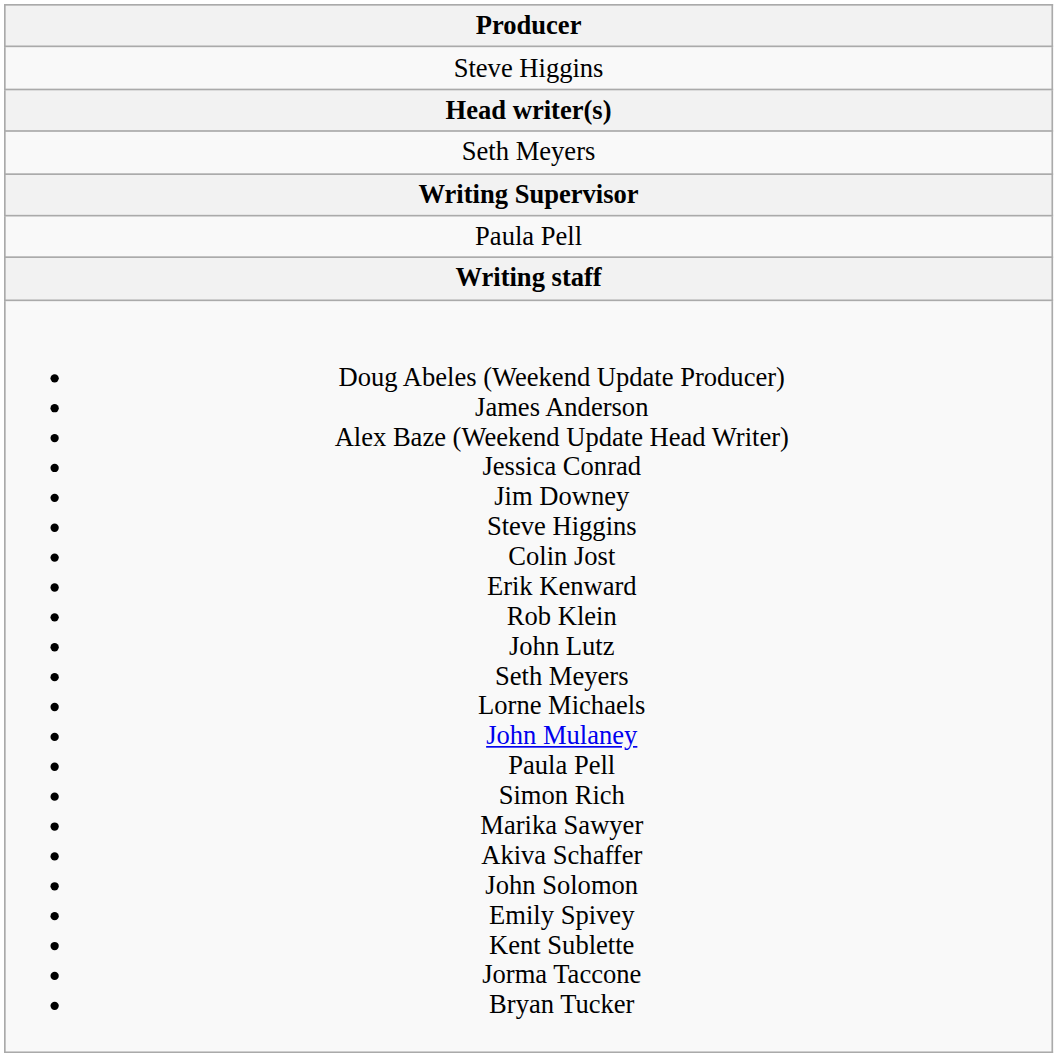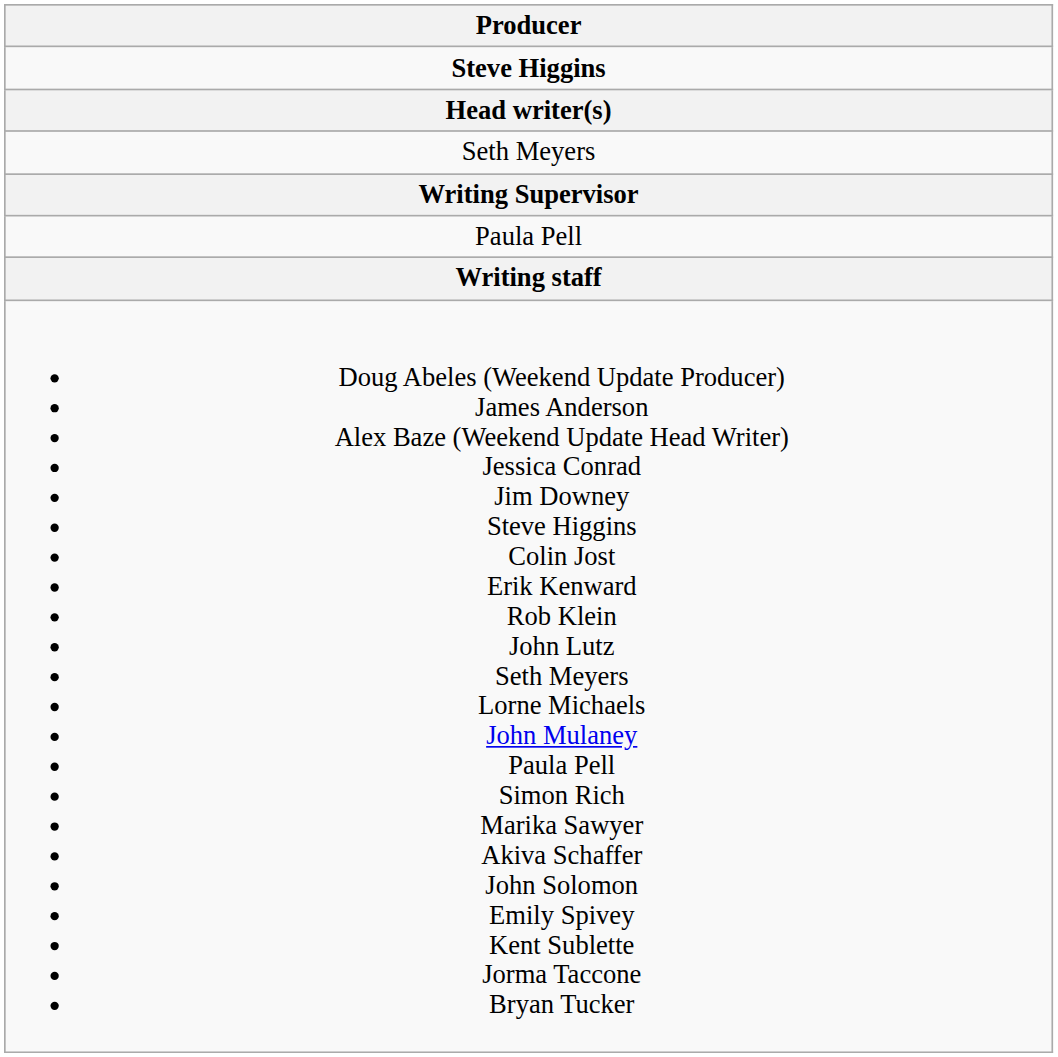(529, 67) normal -> (529, 67) bold
